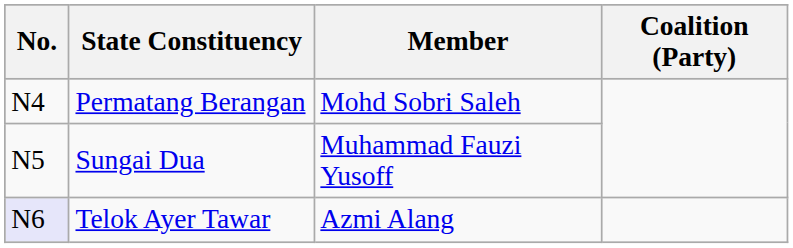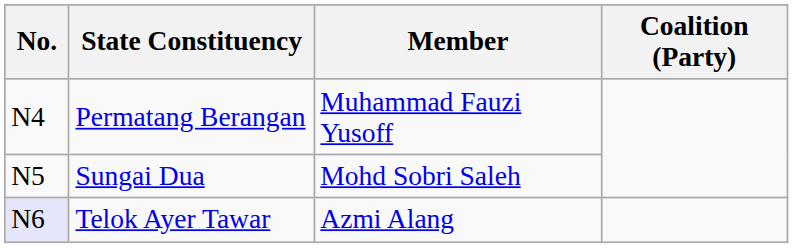(421, 100) Mohd Sobri Saleh -> (421, 116) Muhammad Fauzi Yusoff
(421, 160) Muhammad Fauzi Yusoff -> (421, 175) Mohd Sobri Saleh
